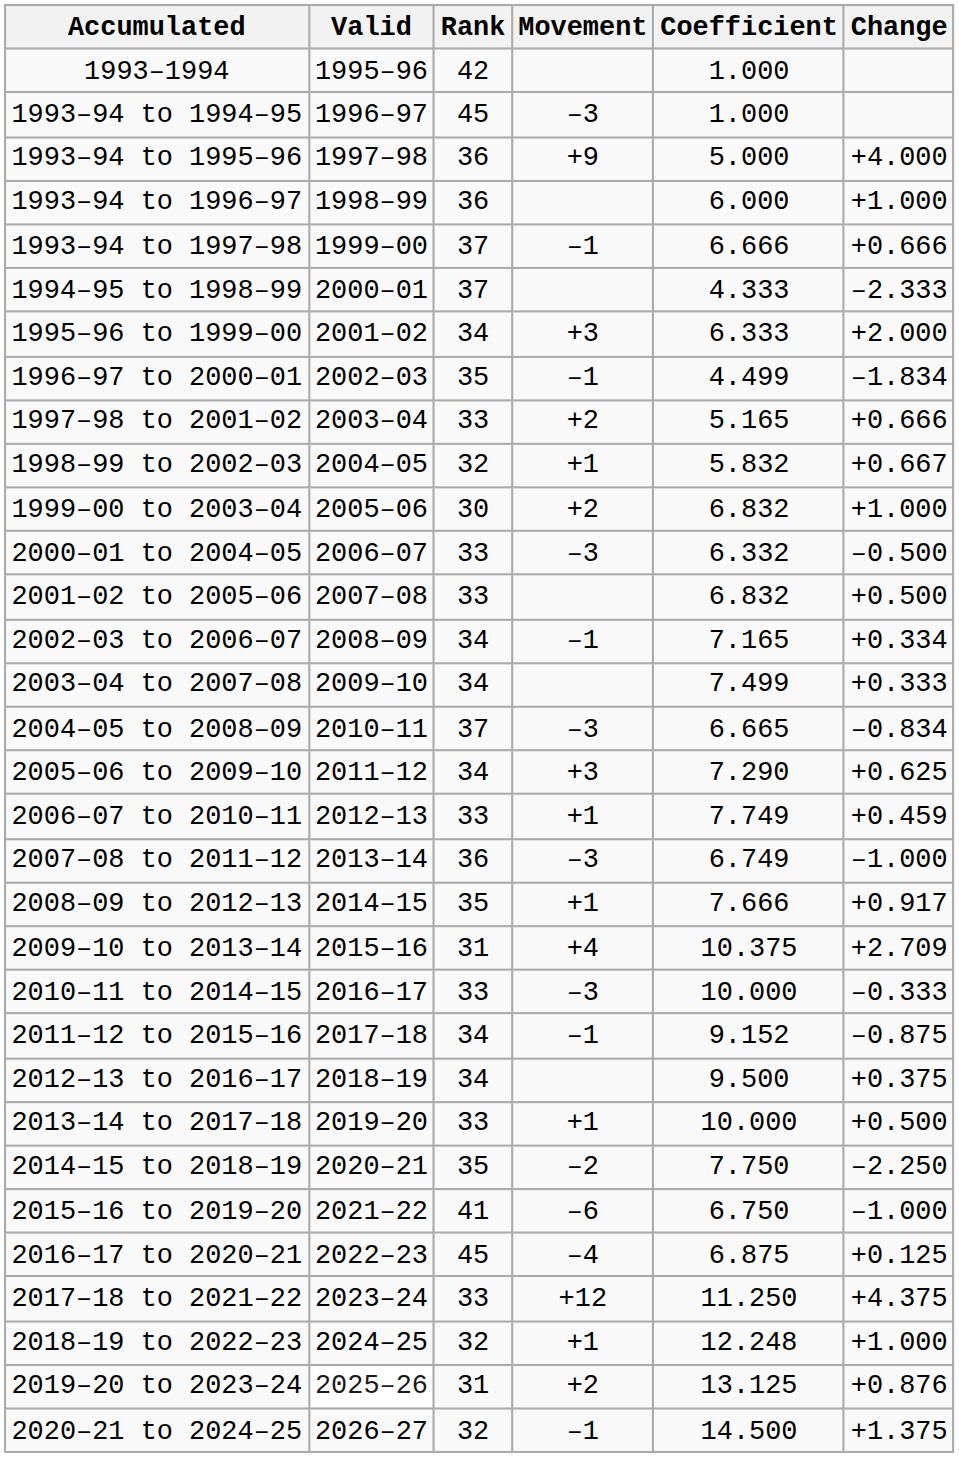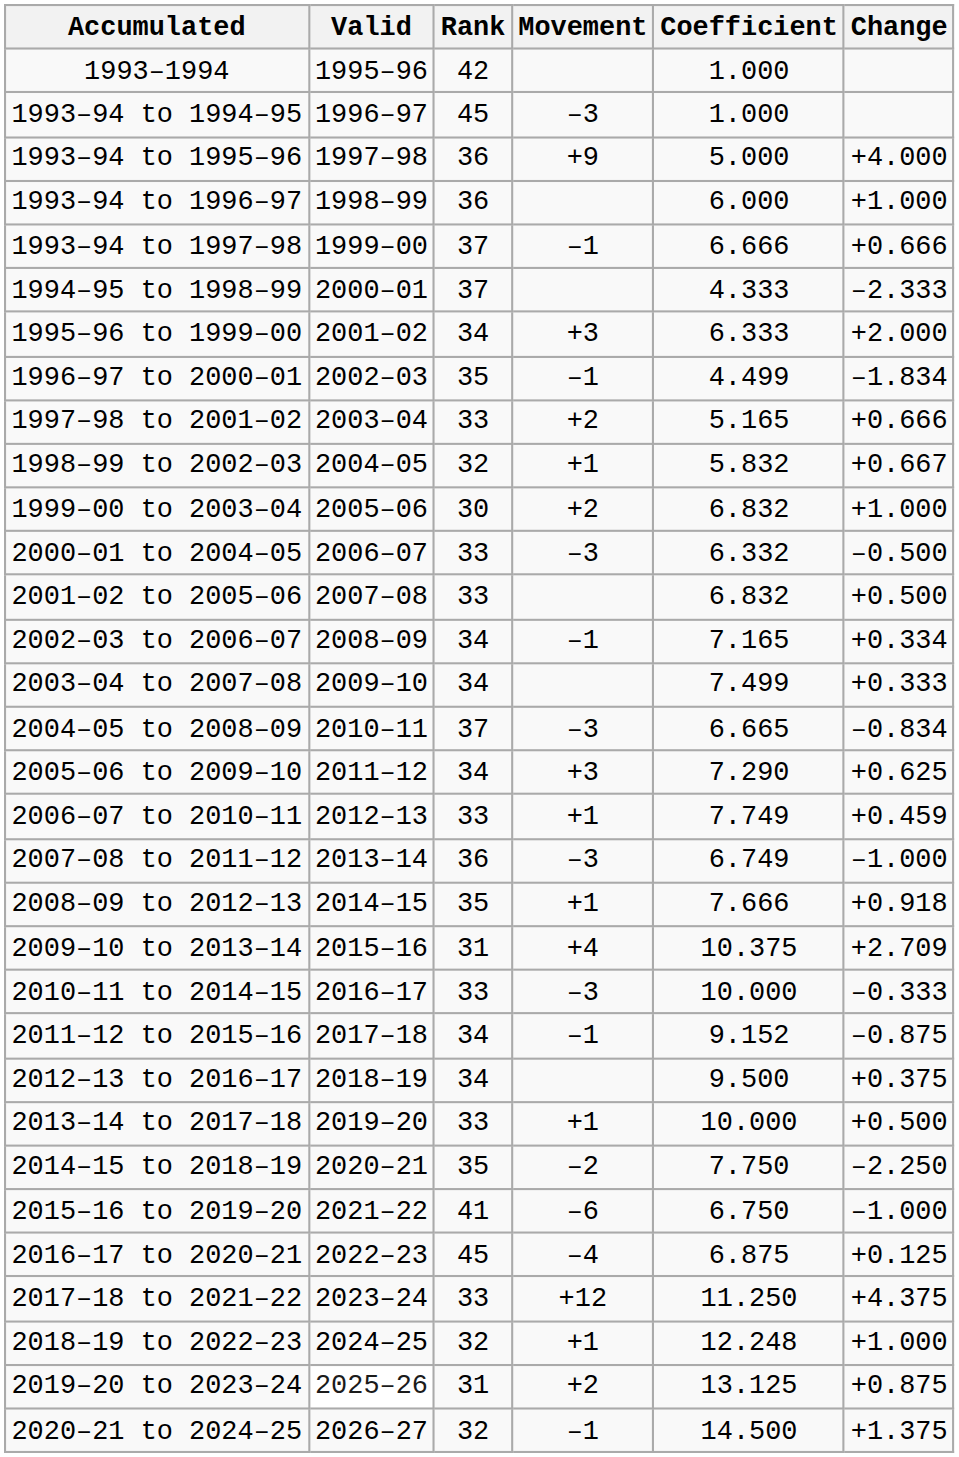(899, 904) +0.917 -> (899, 904) +0.918
(899, 1387) +0.876 -> (899, 1387) +0.875
